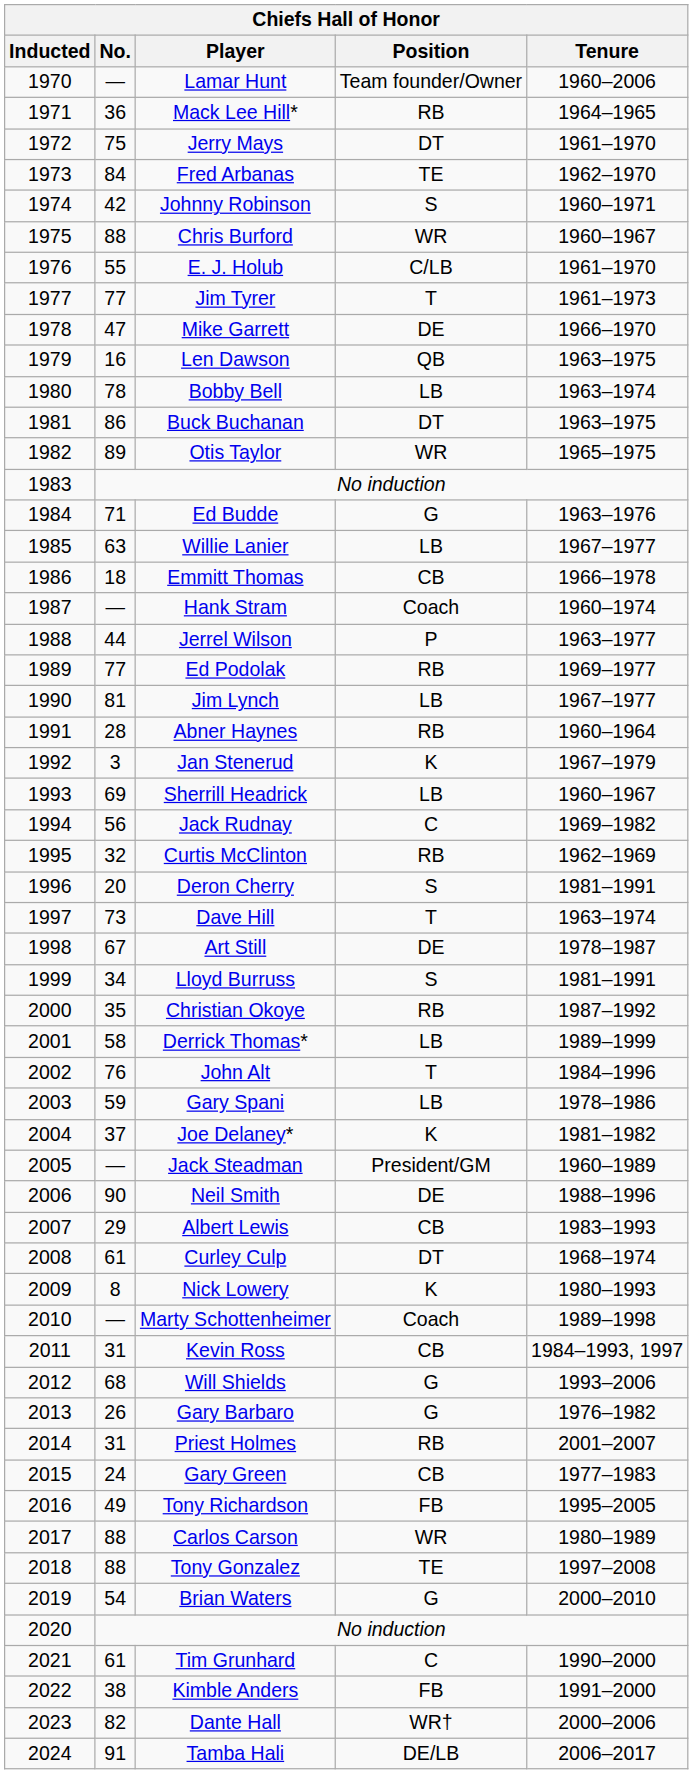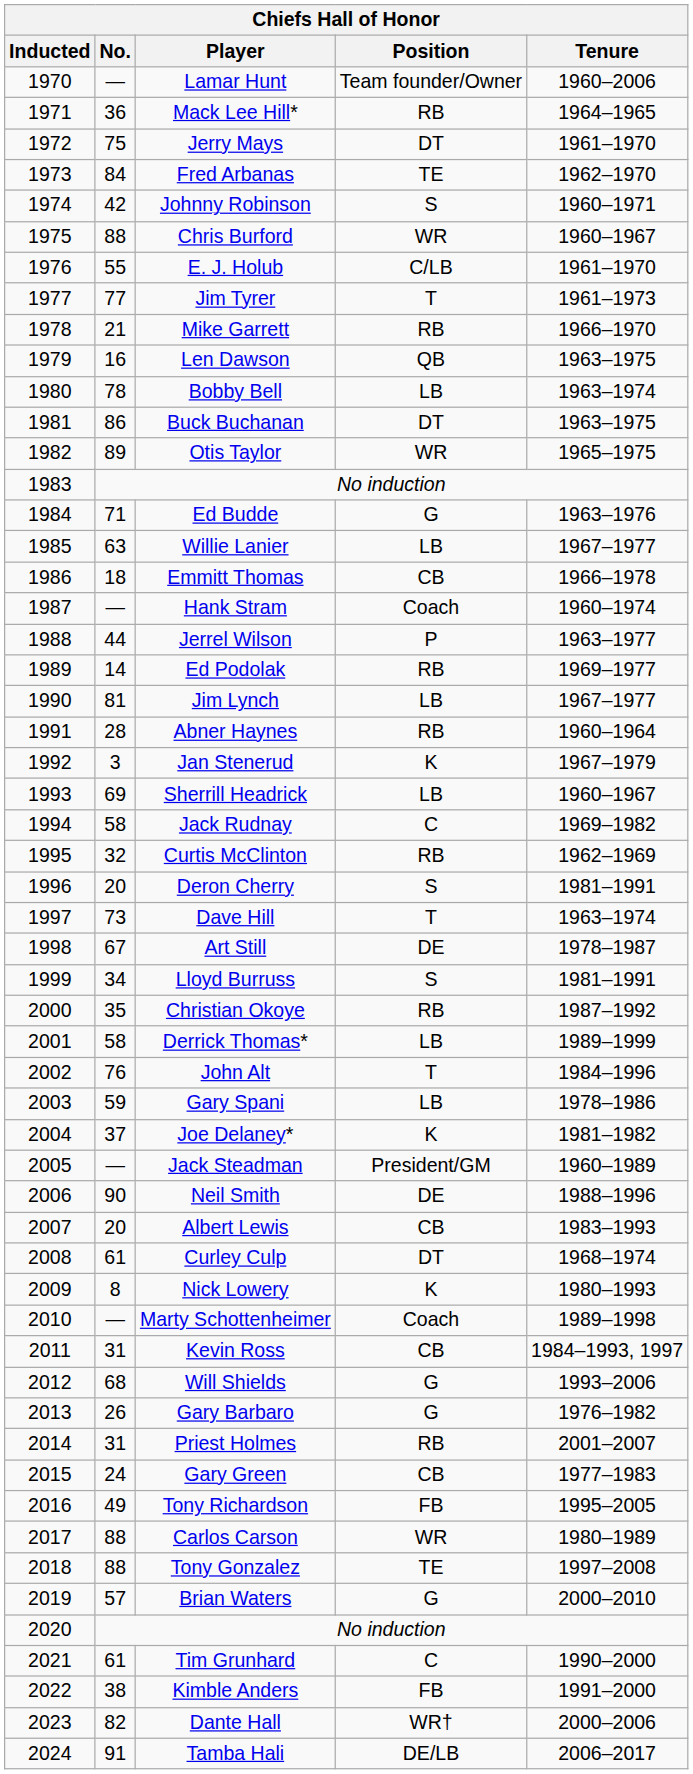(115, 329) 47 -> (115, 329) 21
(431, 329) DE -> (431, 329) RB
(115, 670) 77 -> (115, 670) 14
(115, 824) 56 -> (115, 824) 58
(115, 1227) 29 -> (115, 1227) 20
(115, 1598) 54 -> (115, 1598) 57
